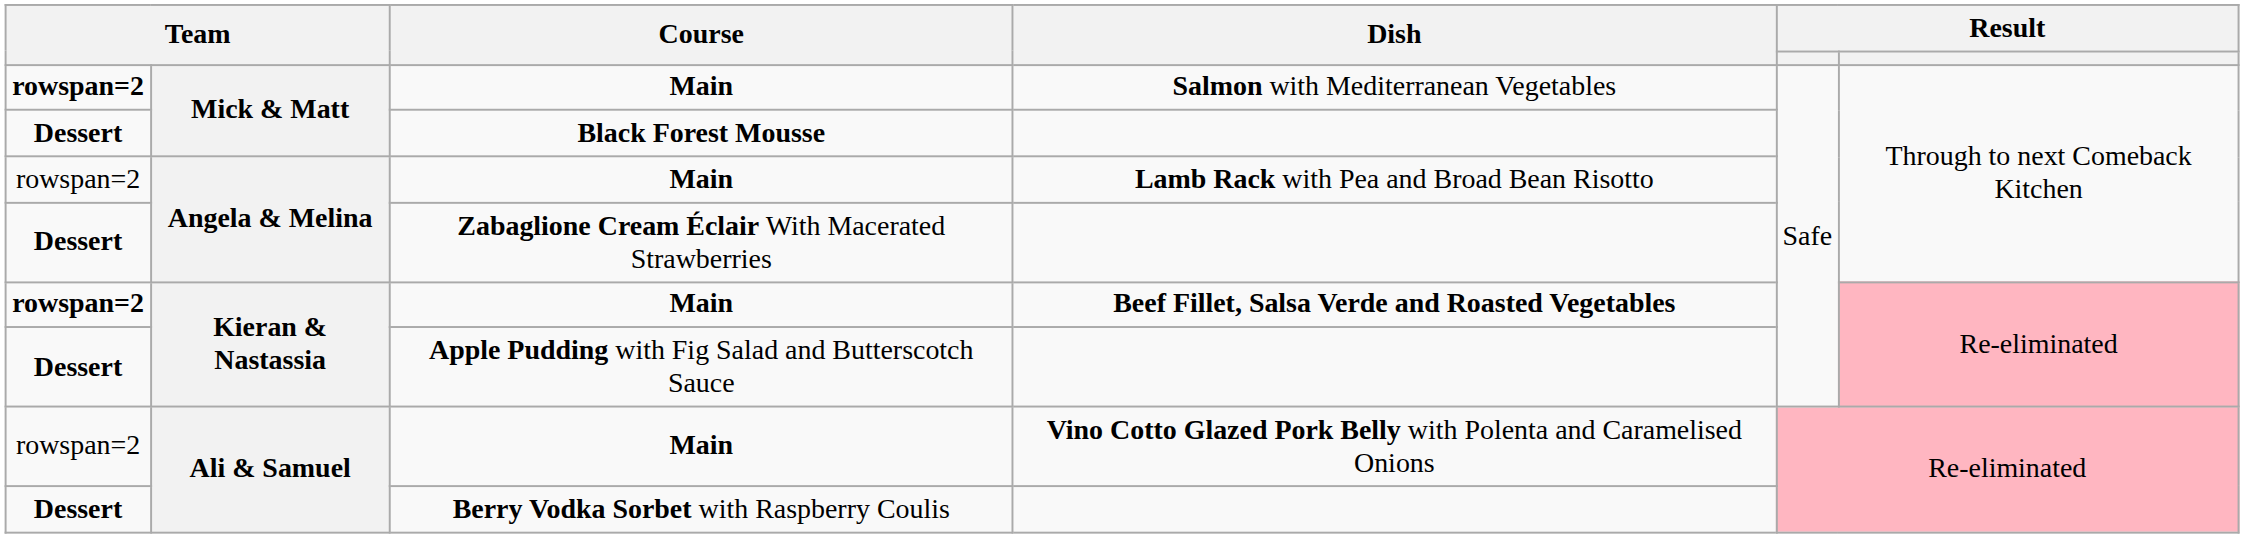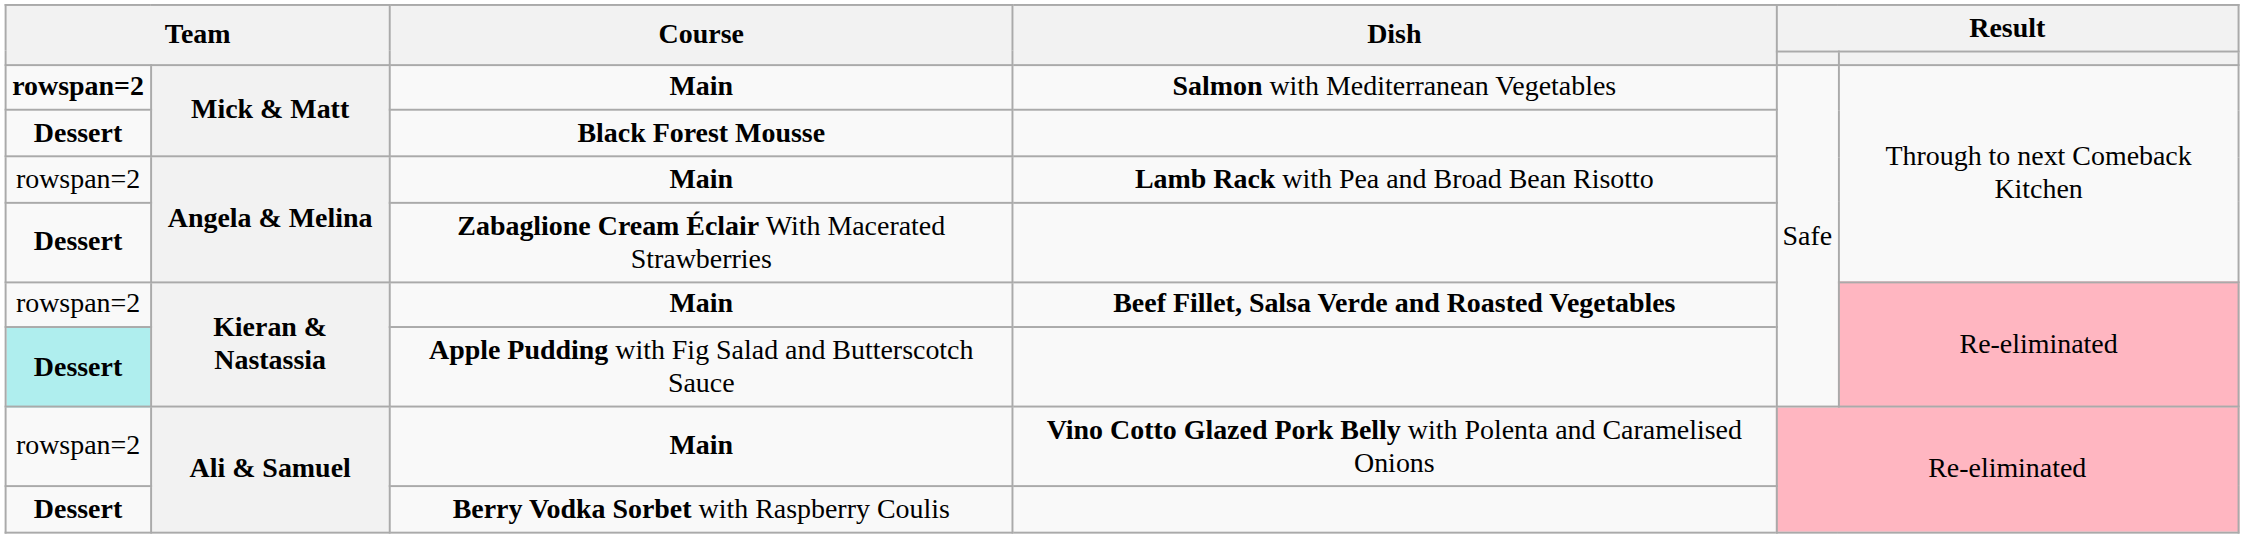(78, 304) bold -> (78, 304) normal
(78, 366) no background -> (78, 366) paleturquoise background
